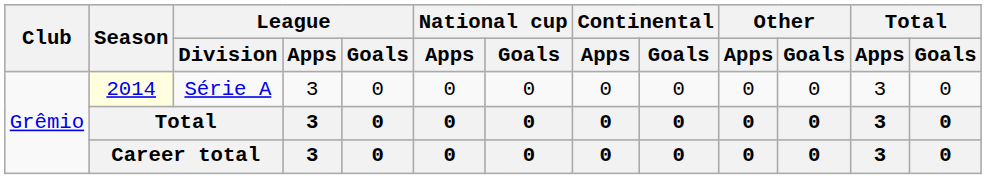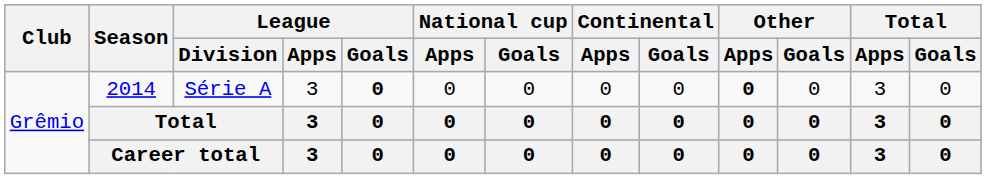(131, 89) lightyellow background -> (131, 89) no background
(378, 89) normal -> (378, 89) bold
(749, 89) normal -> (749, 89) bold
